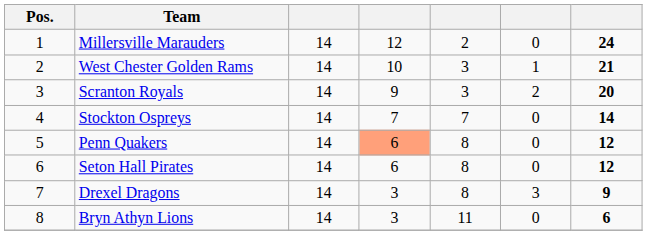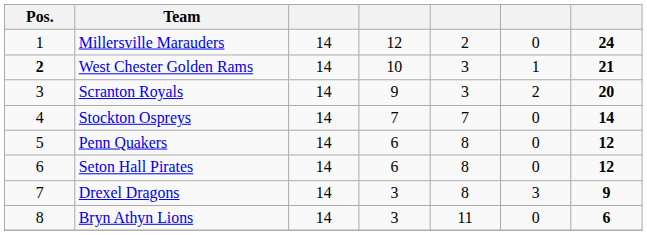(40, 67) normal -> (40, 67) bold
(394, 142) lightsalmon background -> (394, 142) no background
